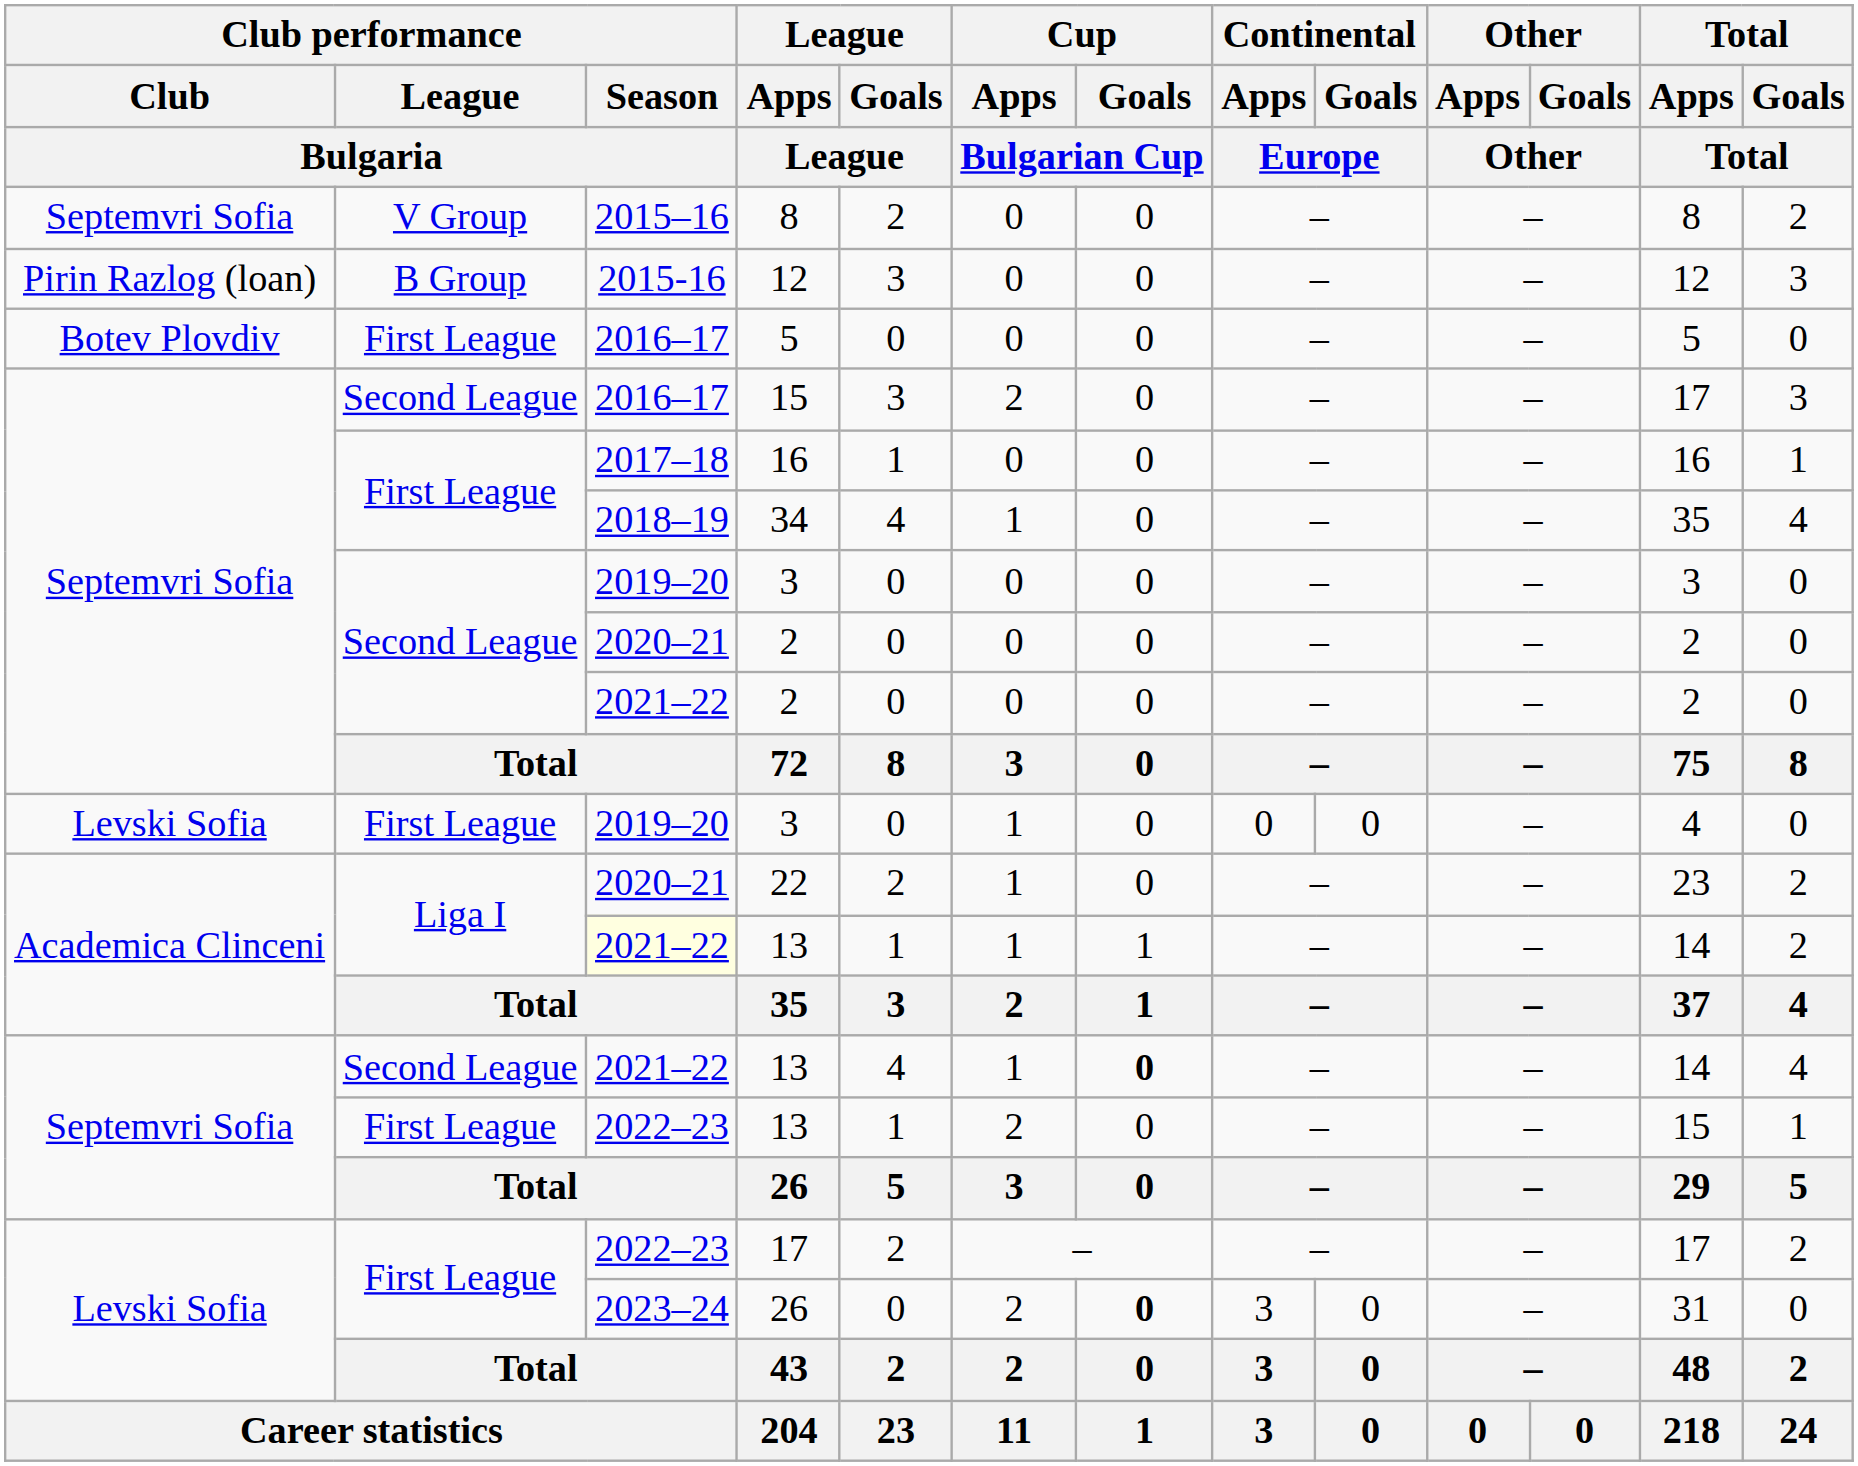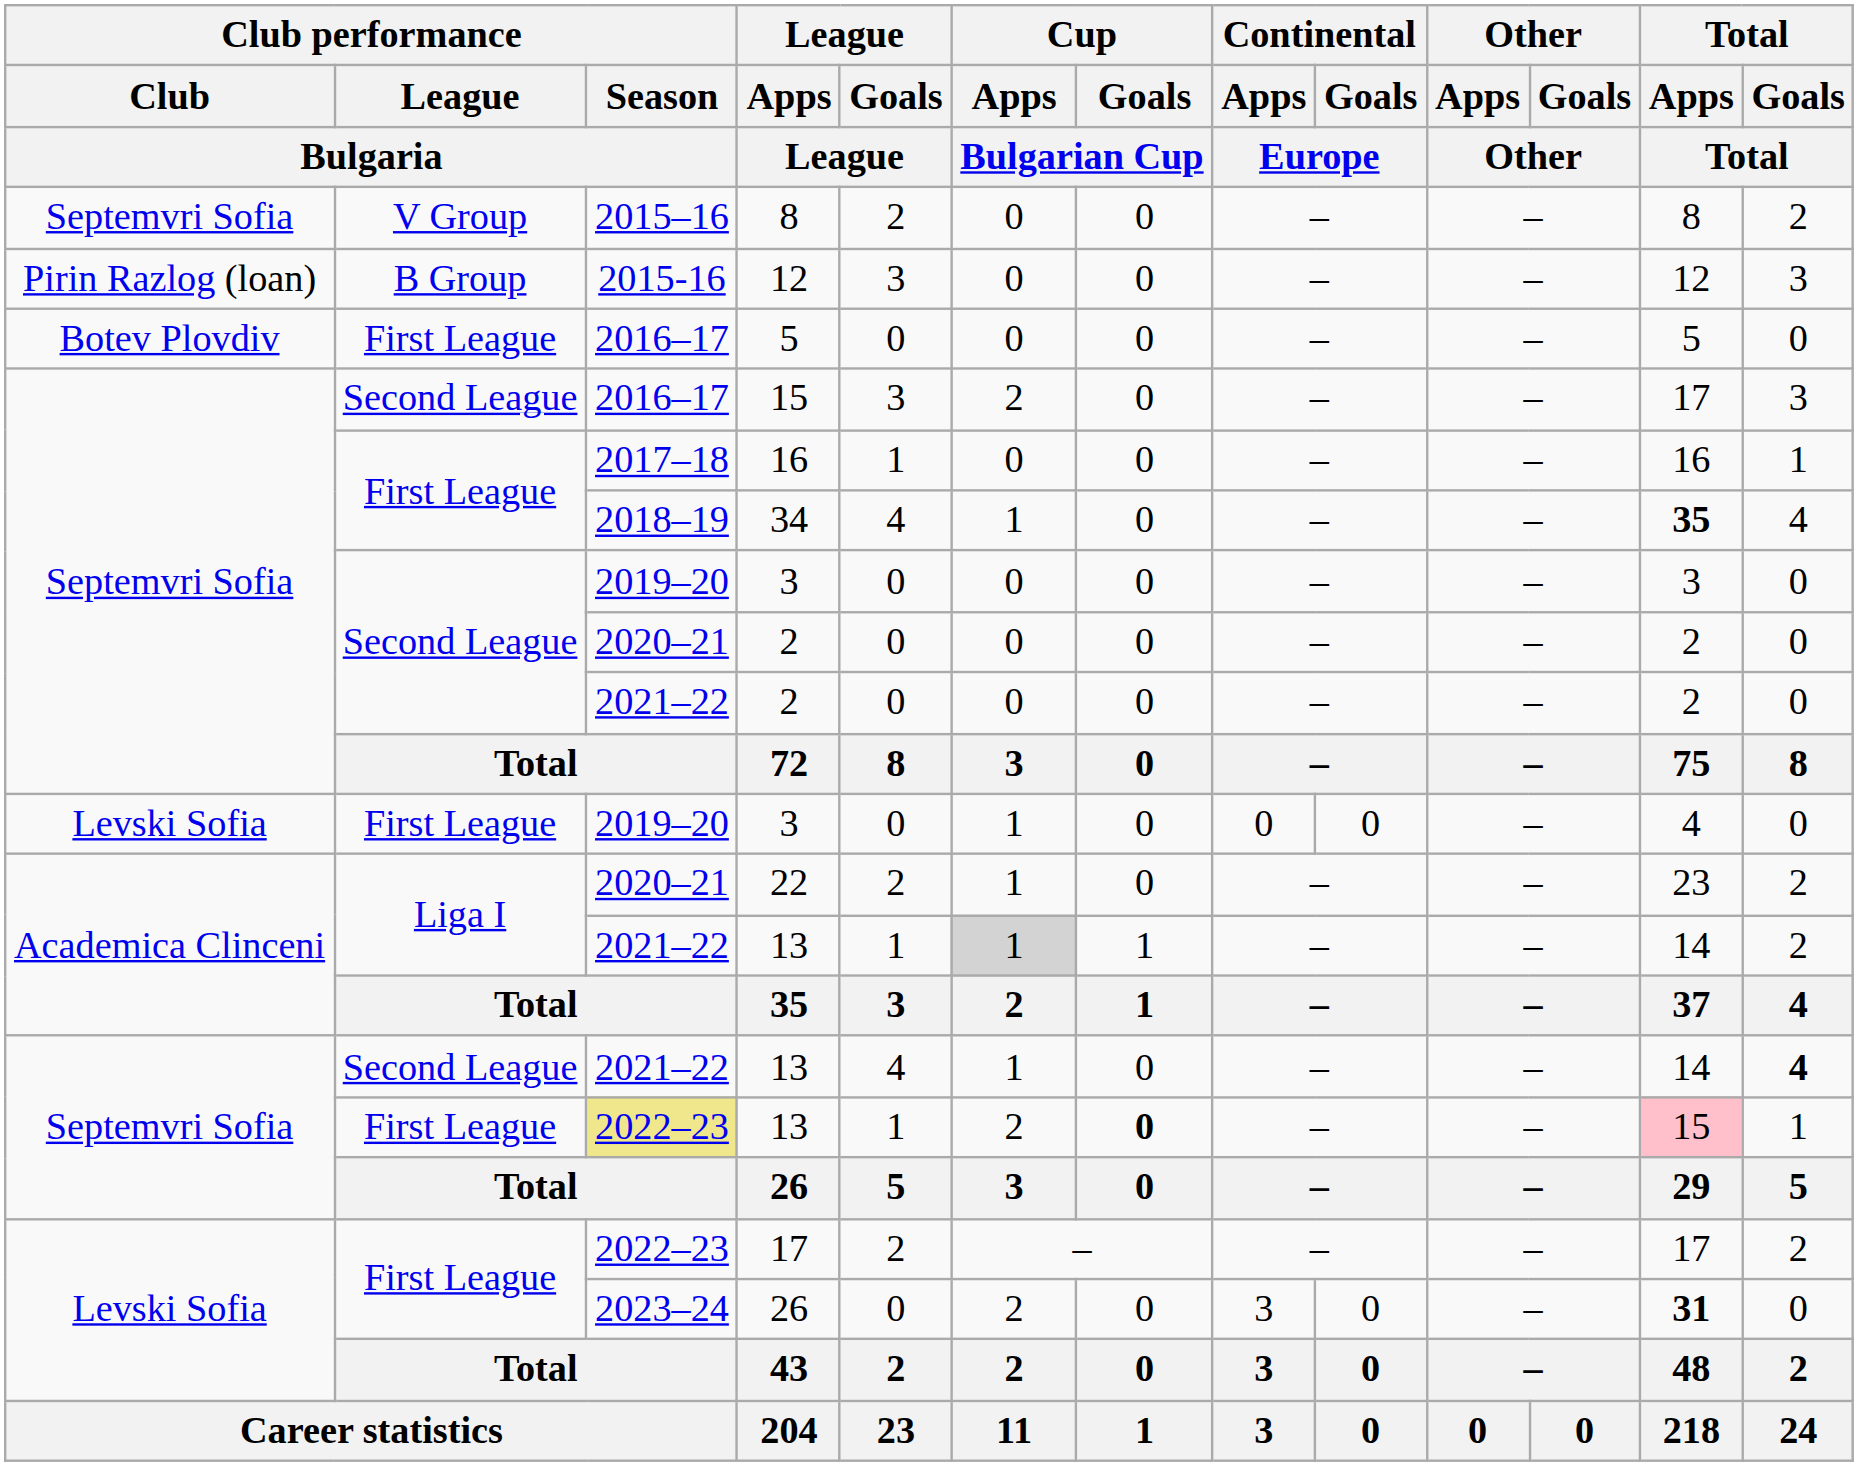(1691, 519) normal -> (1691, 519) bold
(662, 944) lightyellow background -> (662, 944) no background
(1014, 944) no background -> (1014, 944) lightgrey background
(1145, 1065) bold -> (1145, 1065) normal
(1798, 1065) normal -> (1798, 1065) bold
(662, 1126) no background -> (662, 1126) khaki background
(1145, 1126) normal -> (1145, 1126) bold
(1691, 1126) no background -> (1691, 1126) pink background
(1145, 1308) bold -> (1145, 1308) normal
(1691, 1308) normal -> (1691, 1308) bold
